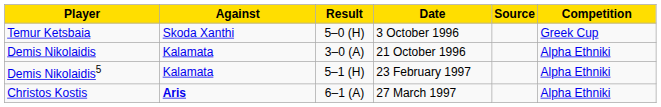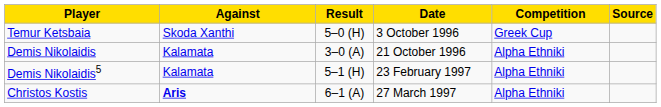columns swapped: (597, 14) <-> (515, 14)
